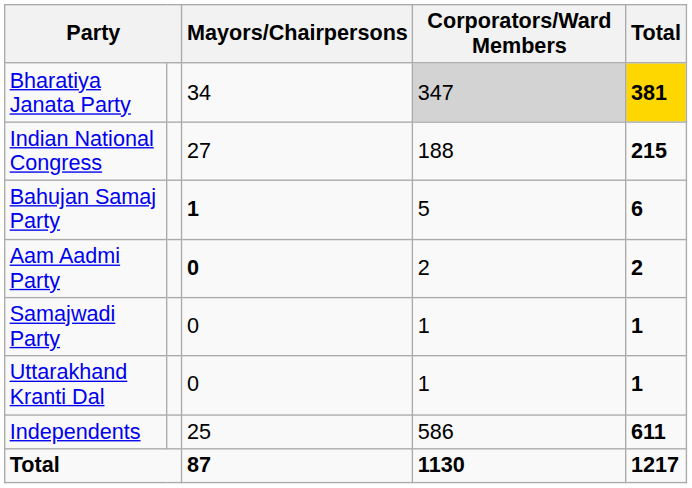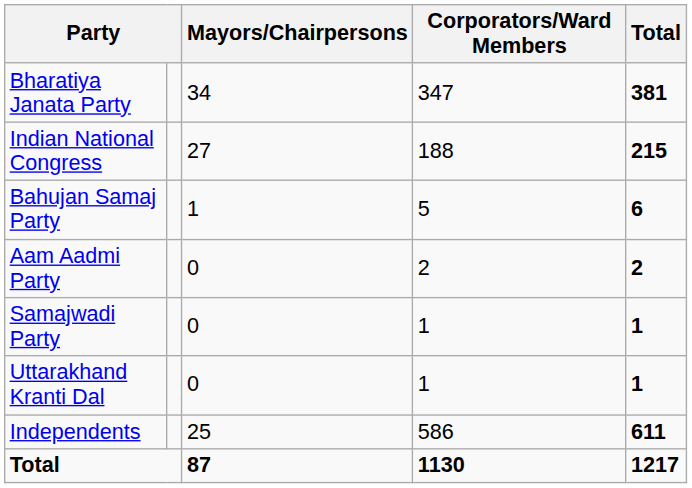(436, 92) lightgrey background -> (436, 92) no background
(649, 92) gold background -> (649, 92) no background
(193, 209) bold -> (193, 209) normal
(193, 268) bold -> (193, 268) normal
